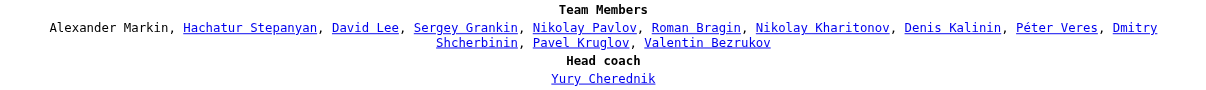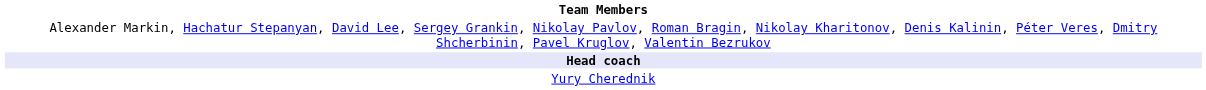(603, 60) no background -> (603, 60) lavender background
